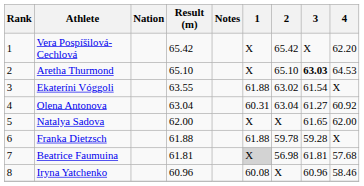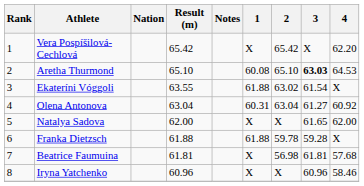(249, 71) X -> (257, 71) 60.08
(249, 156) lightgrey background -> (249, 156) no background
(257, 173) 60.08 -> (249, 173) X
